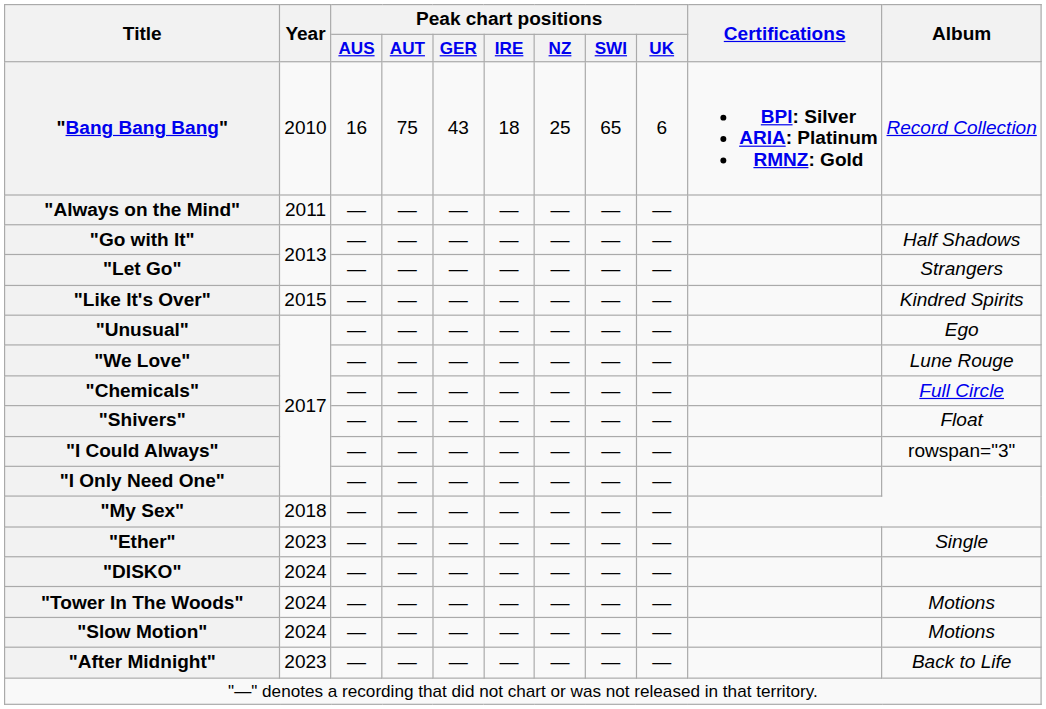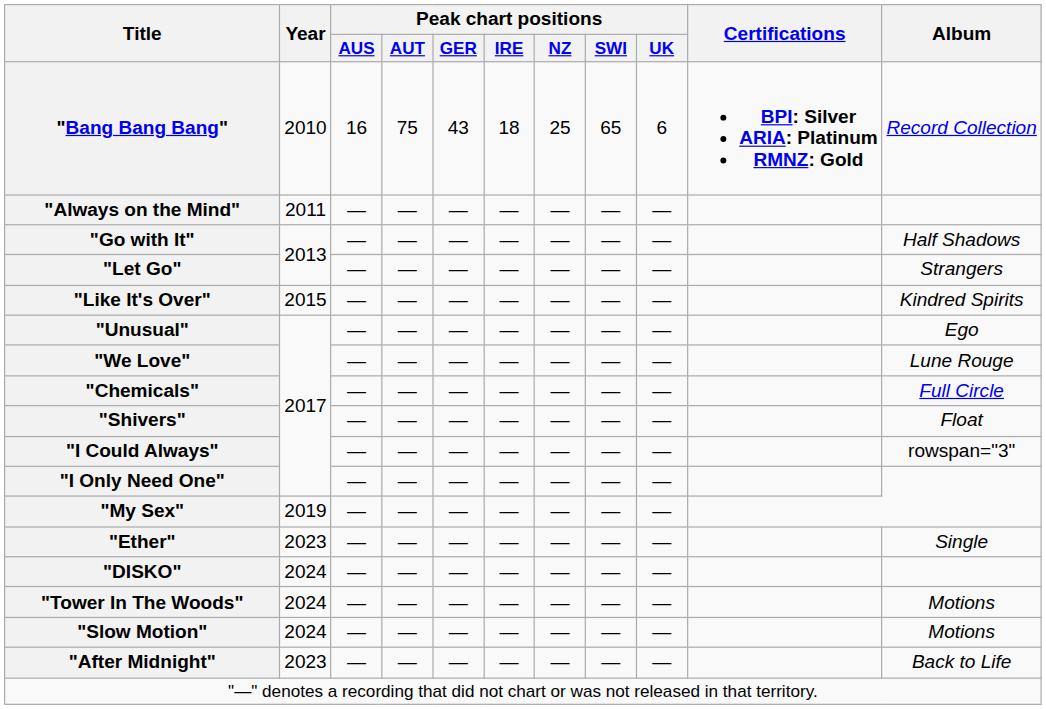(305, 511) 2018 -> (305, 511) 2019
